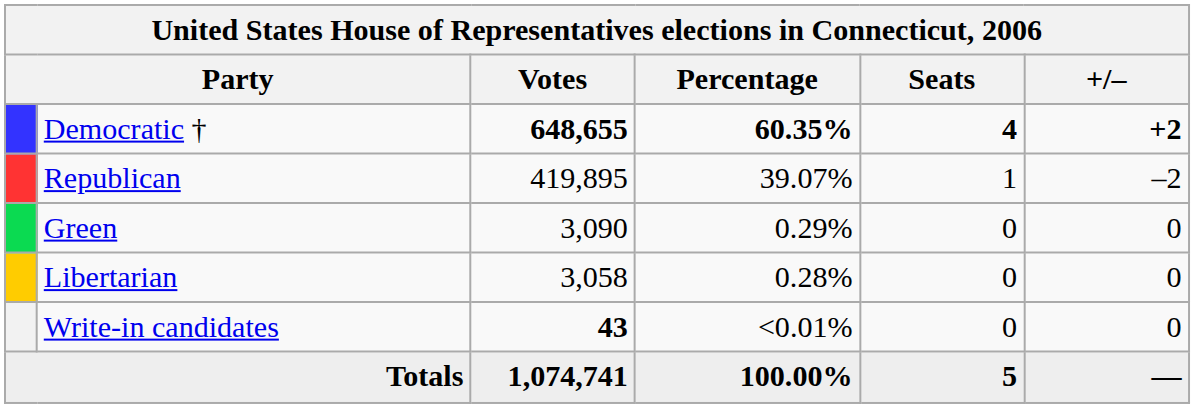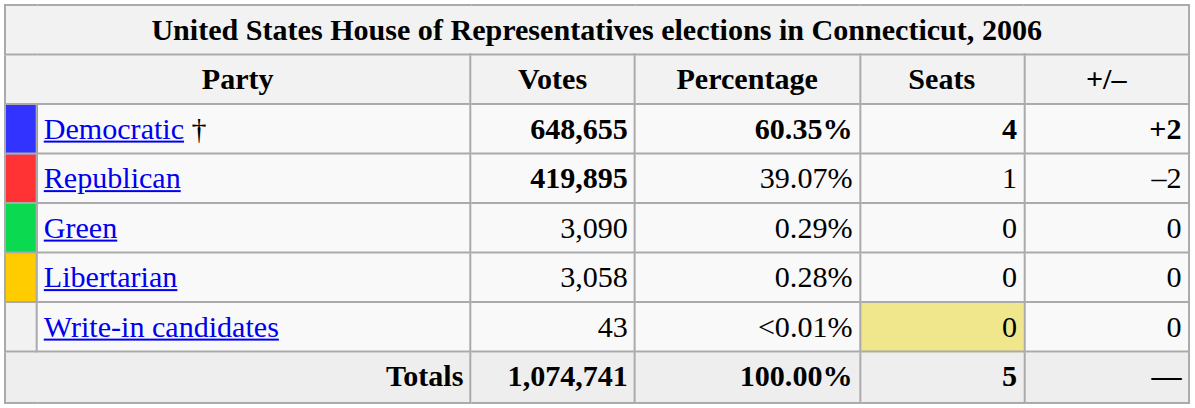(579, 178) normal -> (579, 178) bold
(613, 327) bold -> (613, 327) normal
(1009, 327) no background -> (1009, 327) khaki background
